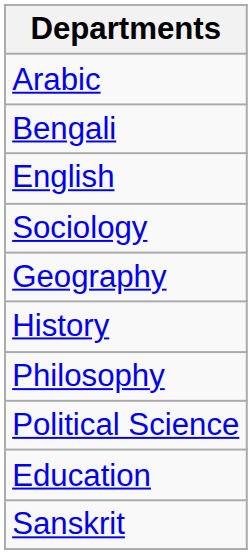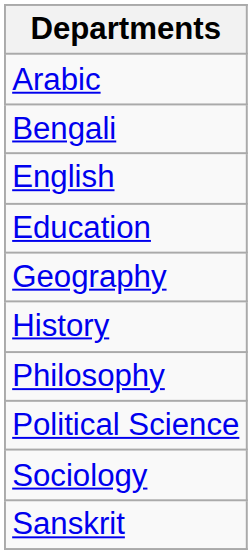(80, 227) Sociology -> (82, 227) Education
(82, 474) Education -> (80, 474) Sociology
